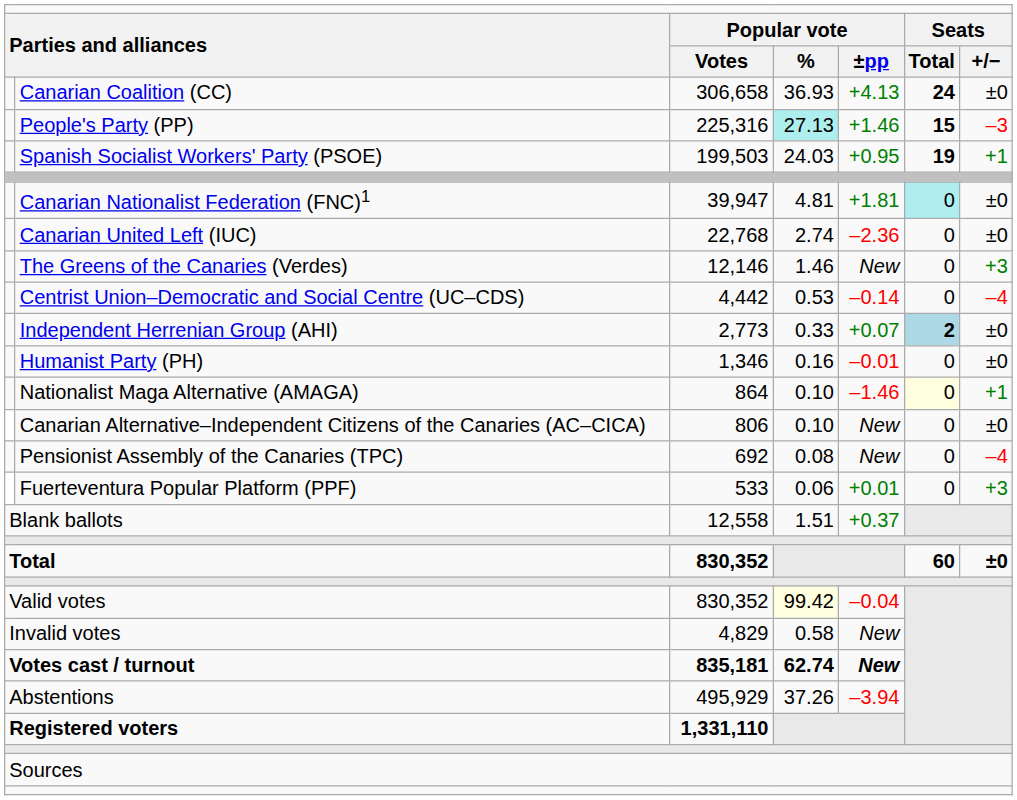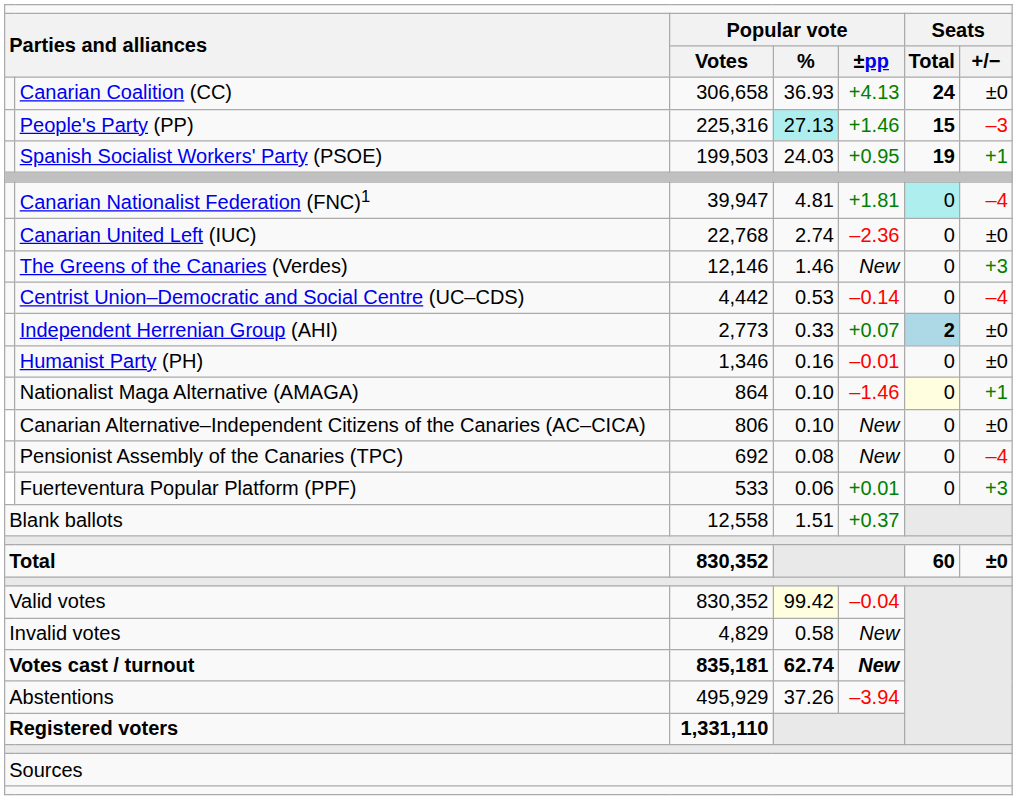(997, 200) ±0 -> (997, 200) –4
